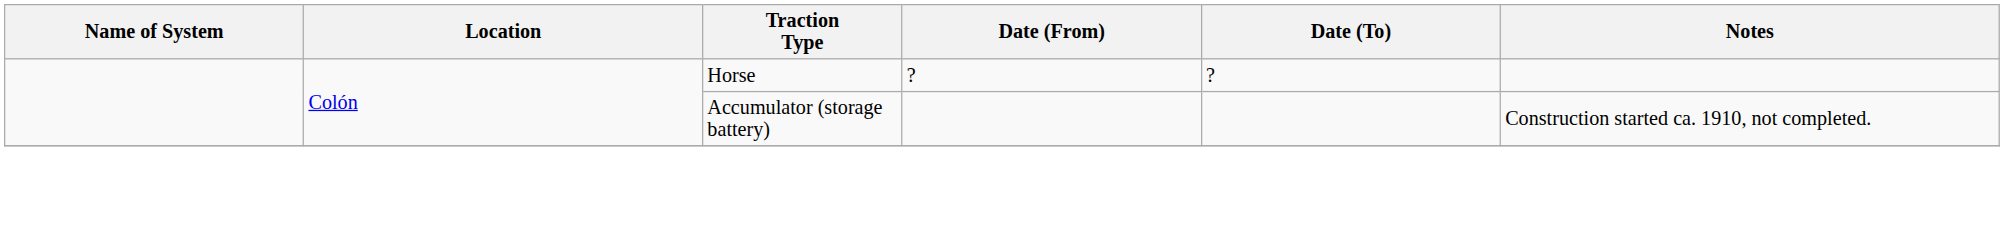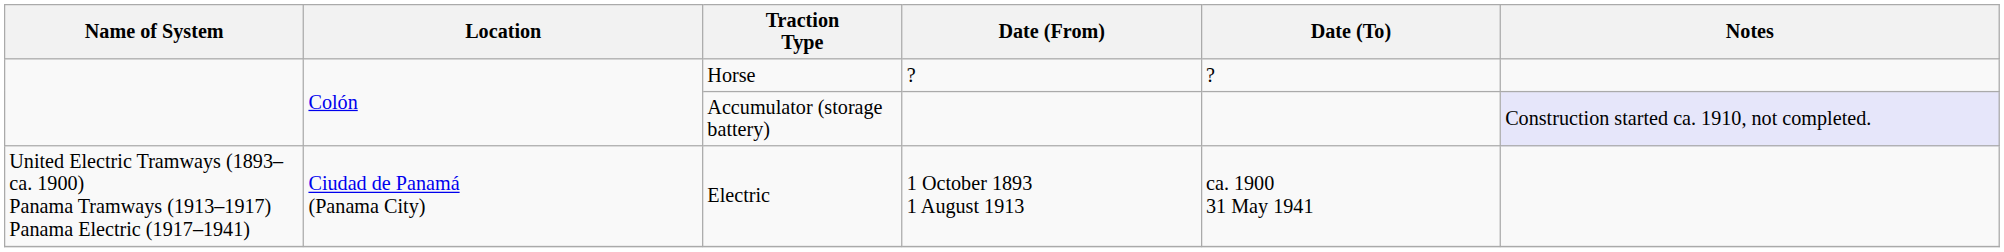(1688, 118) no background -> (1688, 118) lavender background
+ row: (739, 195)
